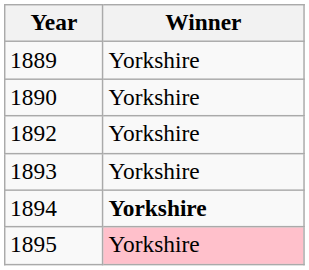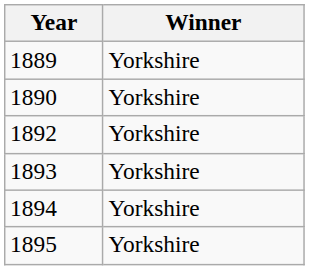(158, 208) bold -> (154, 208) normal
(154, 245) pink background -> (154, 245) no background
